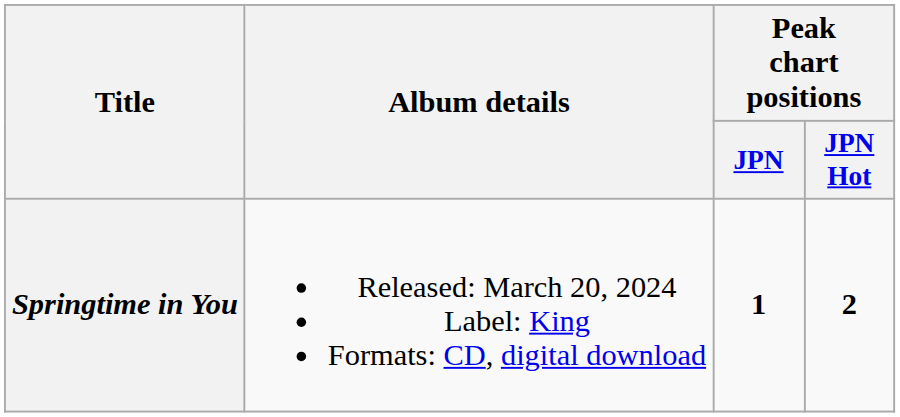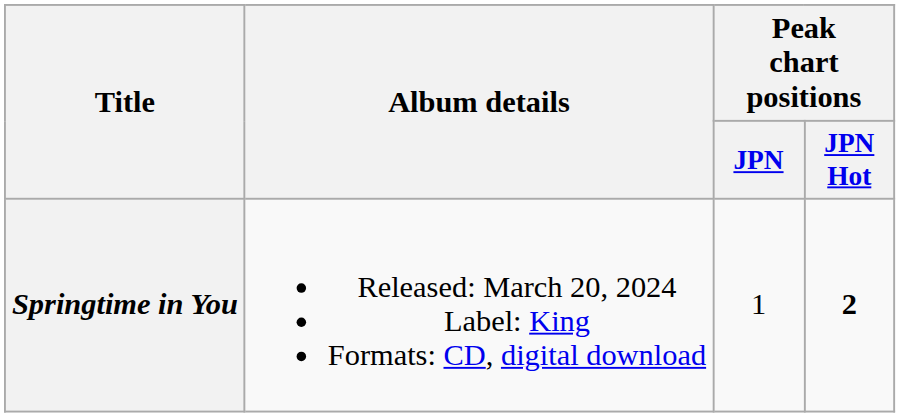(759, 304) bold -> (759, 304) normal
